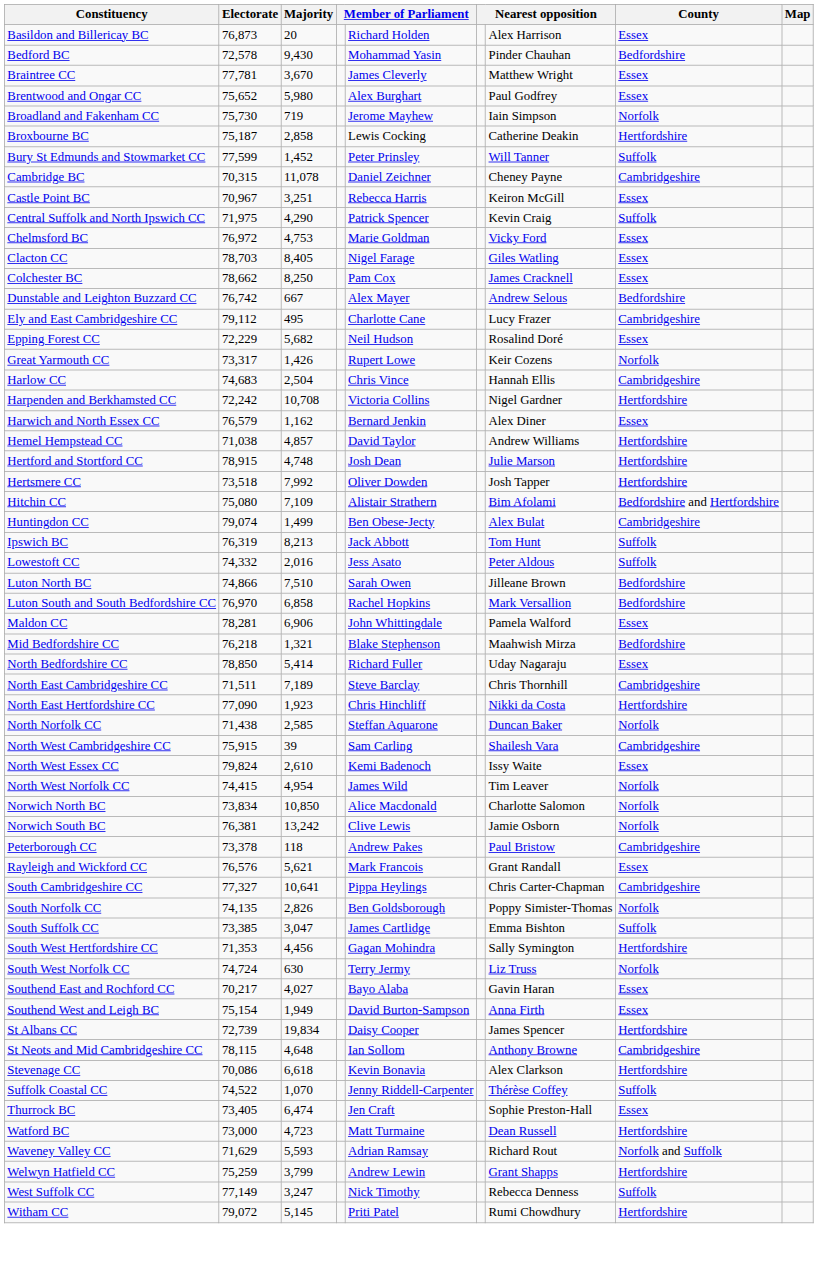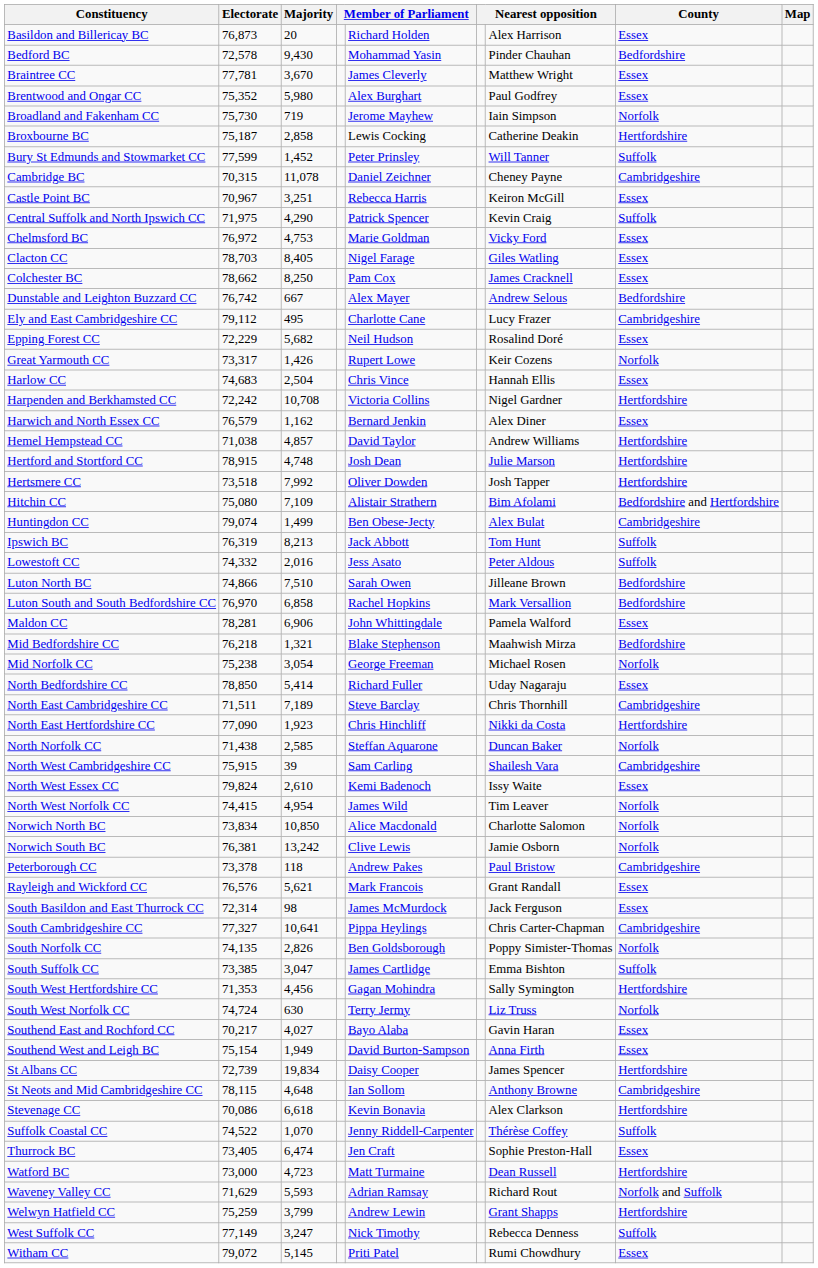(240, 95) 75,652 -> (240, 95) 75,352
(659, 380) Cambridgeshire -> (633, 380) Essex
+ row: (50, 664)
+ row: (106, 907)
(653, 1212) Hertfordshire -> (633, 1252) Essex
